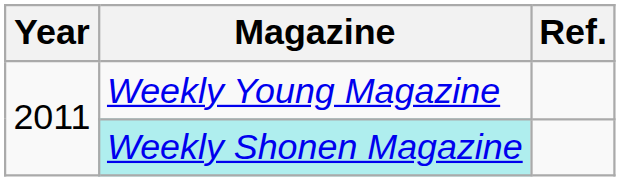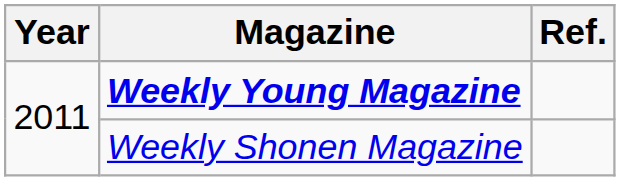(304, 89) normal -> (314, 89) bold
(315, 146) paleturquoise background -> (315, 146) no background
